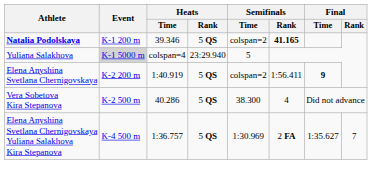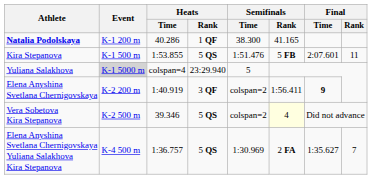(167, 40) 39.346 -> (167, 40) 40.286
(208, 40) 5 QS -> (208, 40) 1 QF
(248, 40) colspan=2 -> (248, 40) 38.300
(286, 40) bold -> (286, 40) normal
+ row: (34, 55)
(208, 75) 5 QS -> (208, 90) 3 QF
(167, 100) 40.286 -> (167, 115) 39.346
(248, 100) 38.300 -> (248, 115) colspan=2
(286, 100) no background -> (286, 115) lightyellow background
